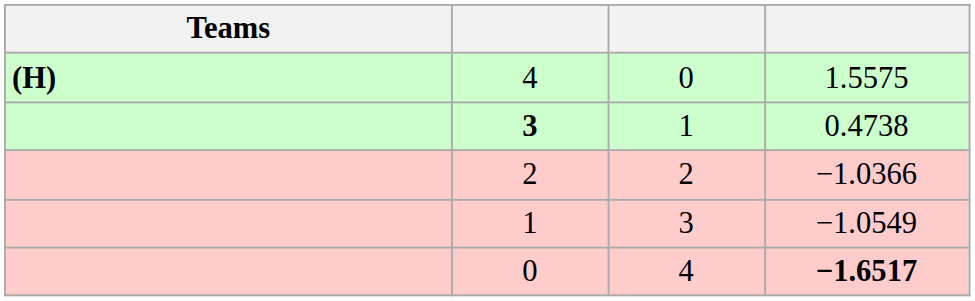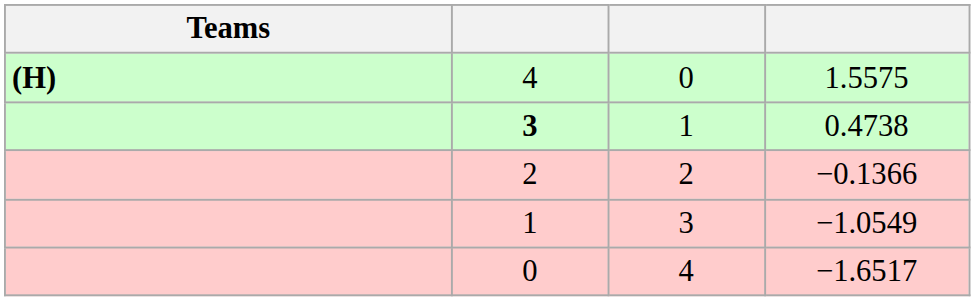(866, 174) −1.0366 -> (867, 174) −0.1366
(866, 271) bold -> (867, 271) normal
